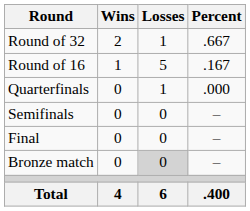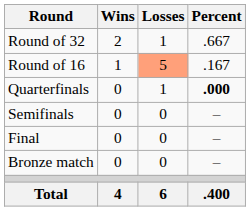(163, 65) no background -> (163, 65) lightsalmon background
(217, 89) normal -> (217, 89) bold
(163, 162) lightgrey background -> (163, 162) no background
